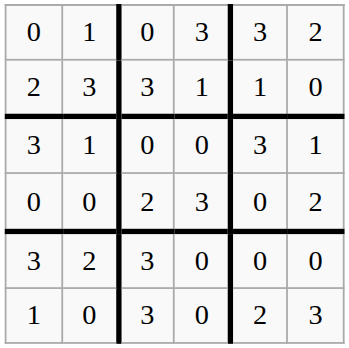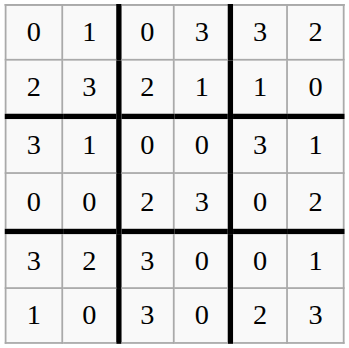(147, 87) 3 -> (147, 87) 2
(315, 259) 0 -> (315, 259) 1
